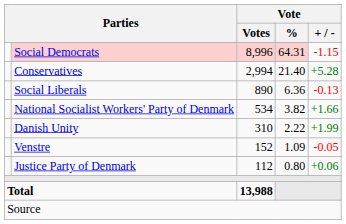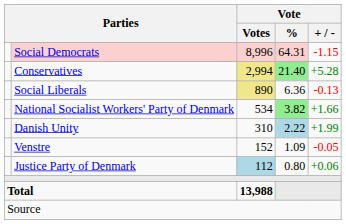(259, 71) no background -> (259, 71) khaki background
(292, 71) no background -> (292, 71) lightgreen background
(264, 90) no background -> (264, 90) khaki background
(295, 109) no background -> (295, 109) lightgreen background
(295, 128) no background -> (295, 128) lightblue background
(264, 166) no background -> (264, 166) lightblue background
